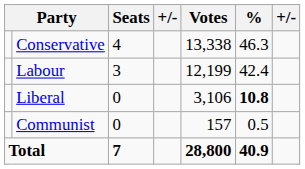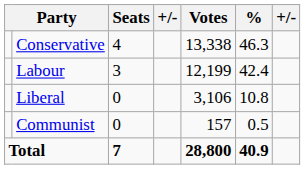(254, 97) bold -> (254, 97) normal
